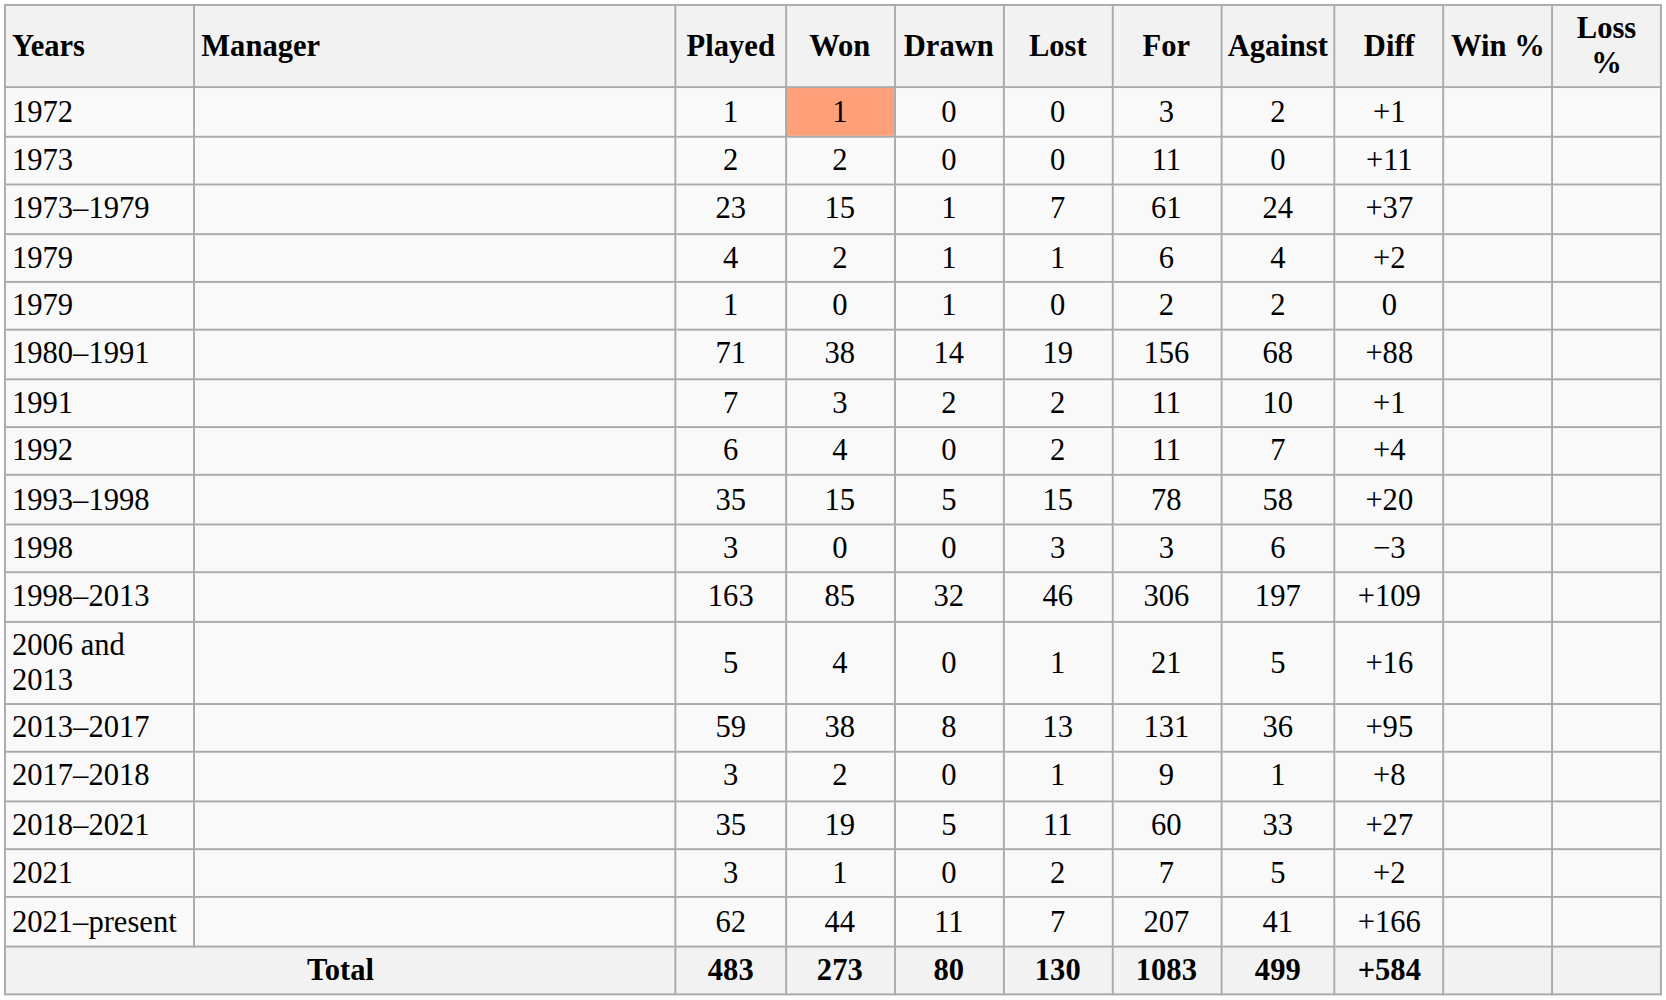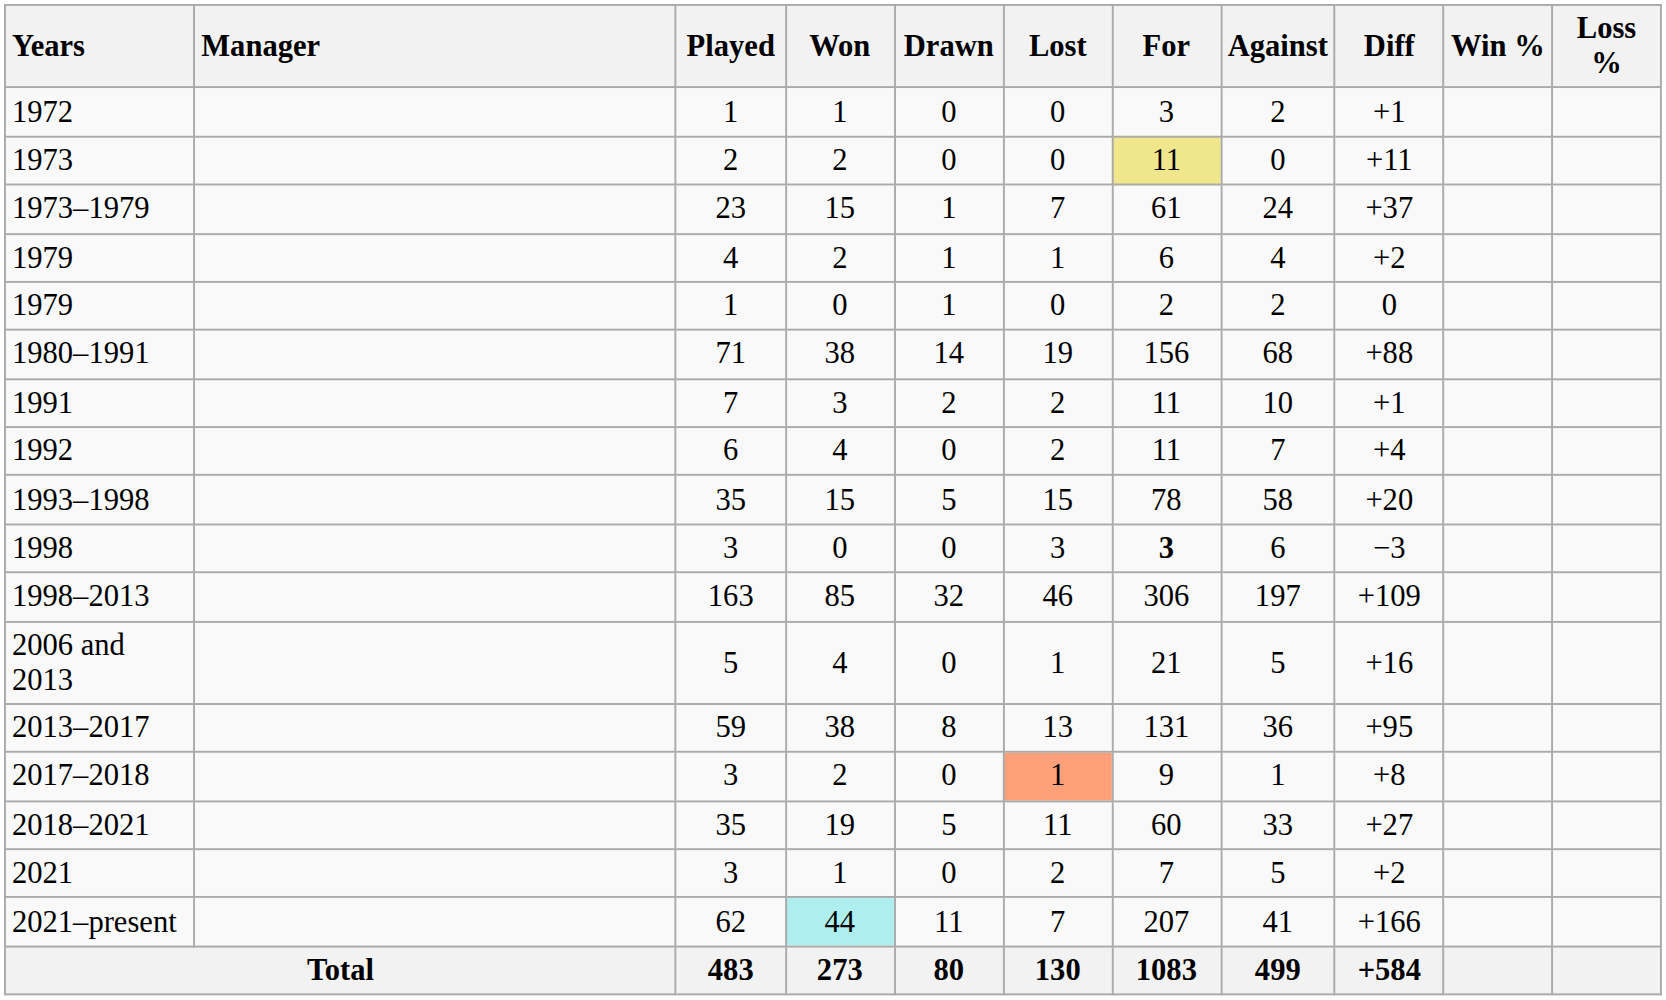(840, 111) lightsalmon background -> (840, 111) no background
(1166, 160) no background -> (1166, 160) khaki background
(1166, 547) normal -> (1166, 547) bold
(1058, 776) no background -> (1058, 776) lightsalmon background
(840, 921) no background -> (840, 921) paleturquoise background
